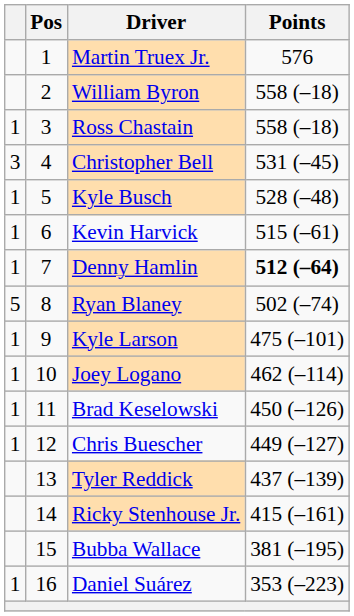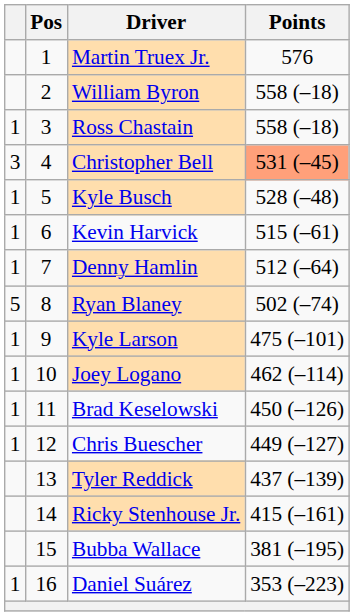(297, 162) no background -> (297, 162) lightsalmon background
(297, 267) bold -> (297, 267) normal
